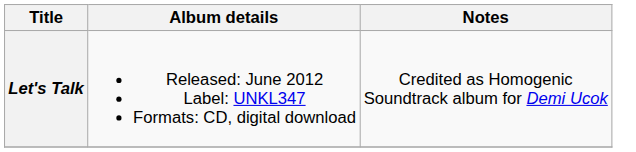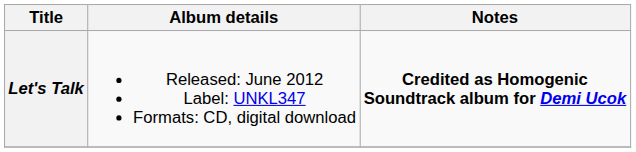(486, 88) normal -> (495, 88) bold
